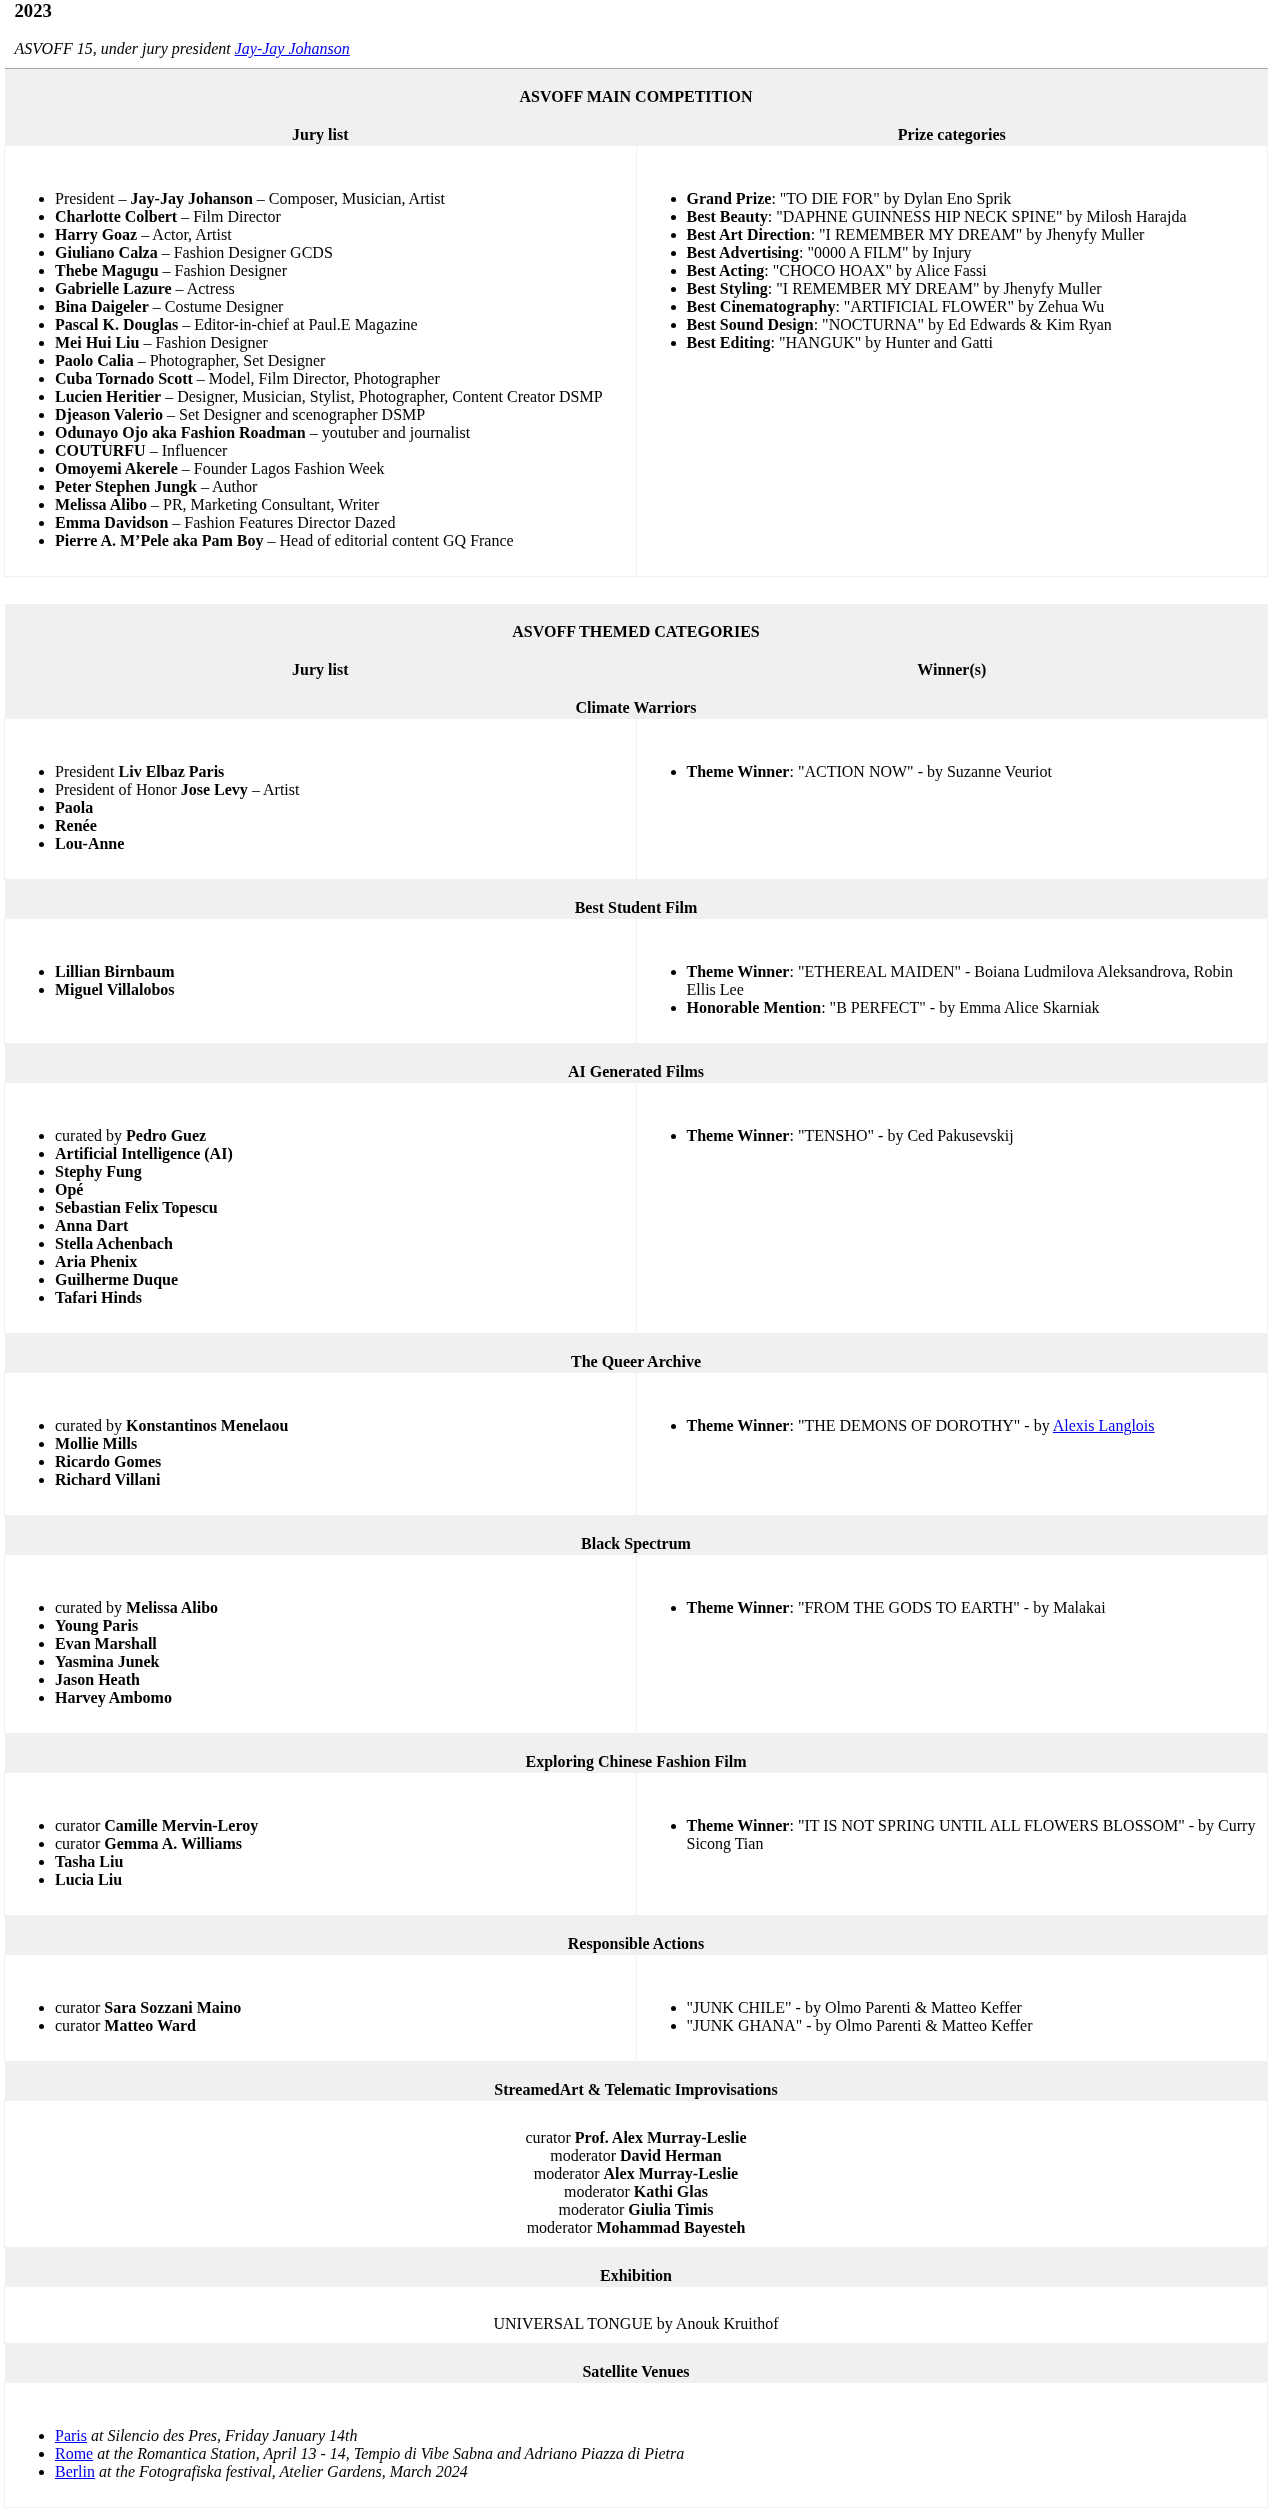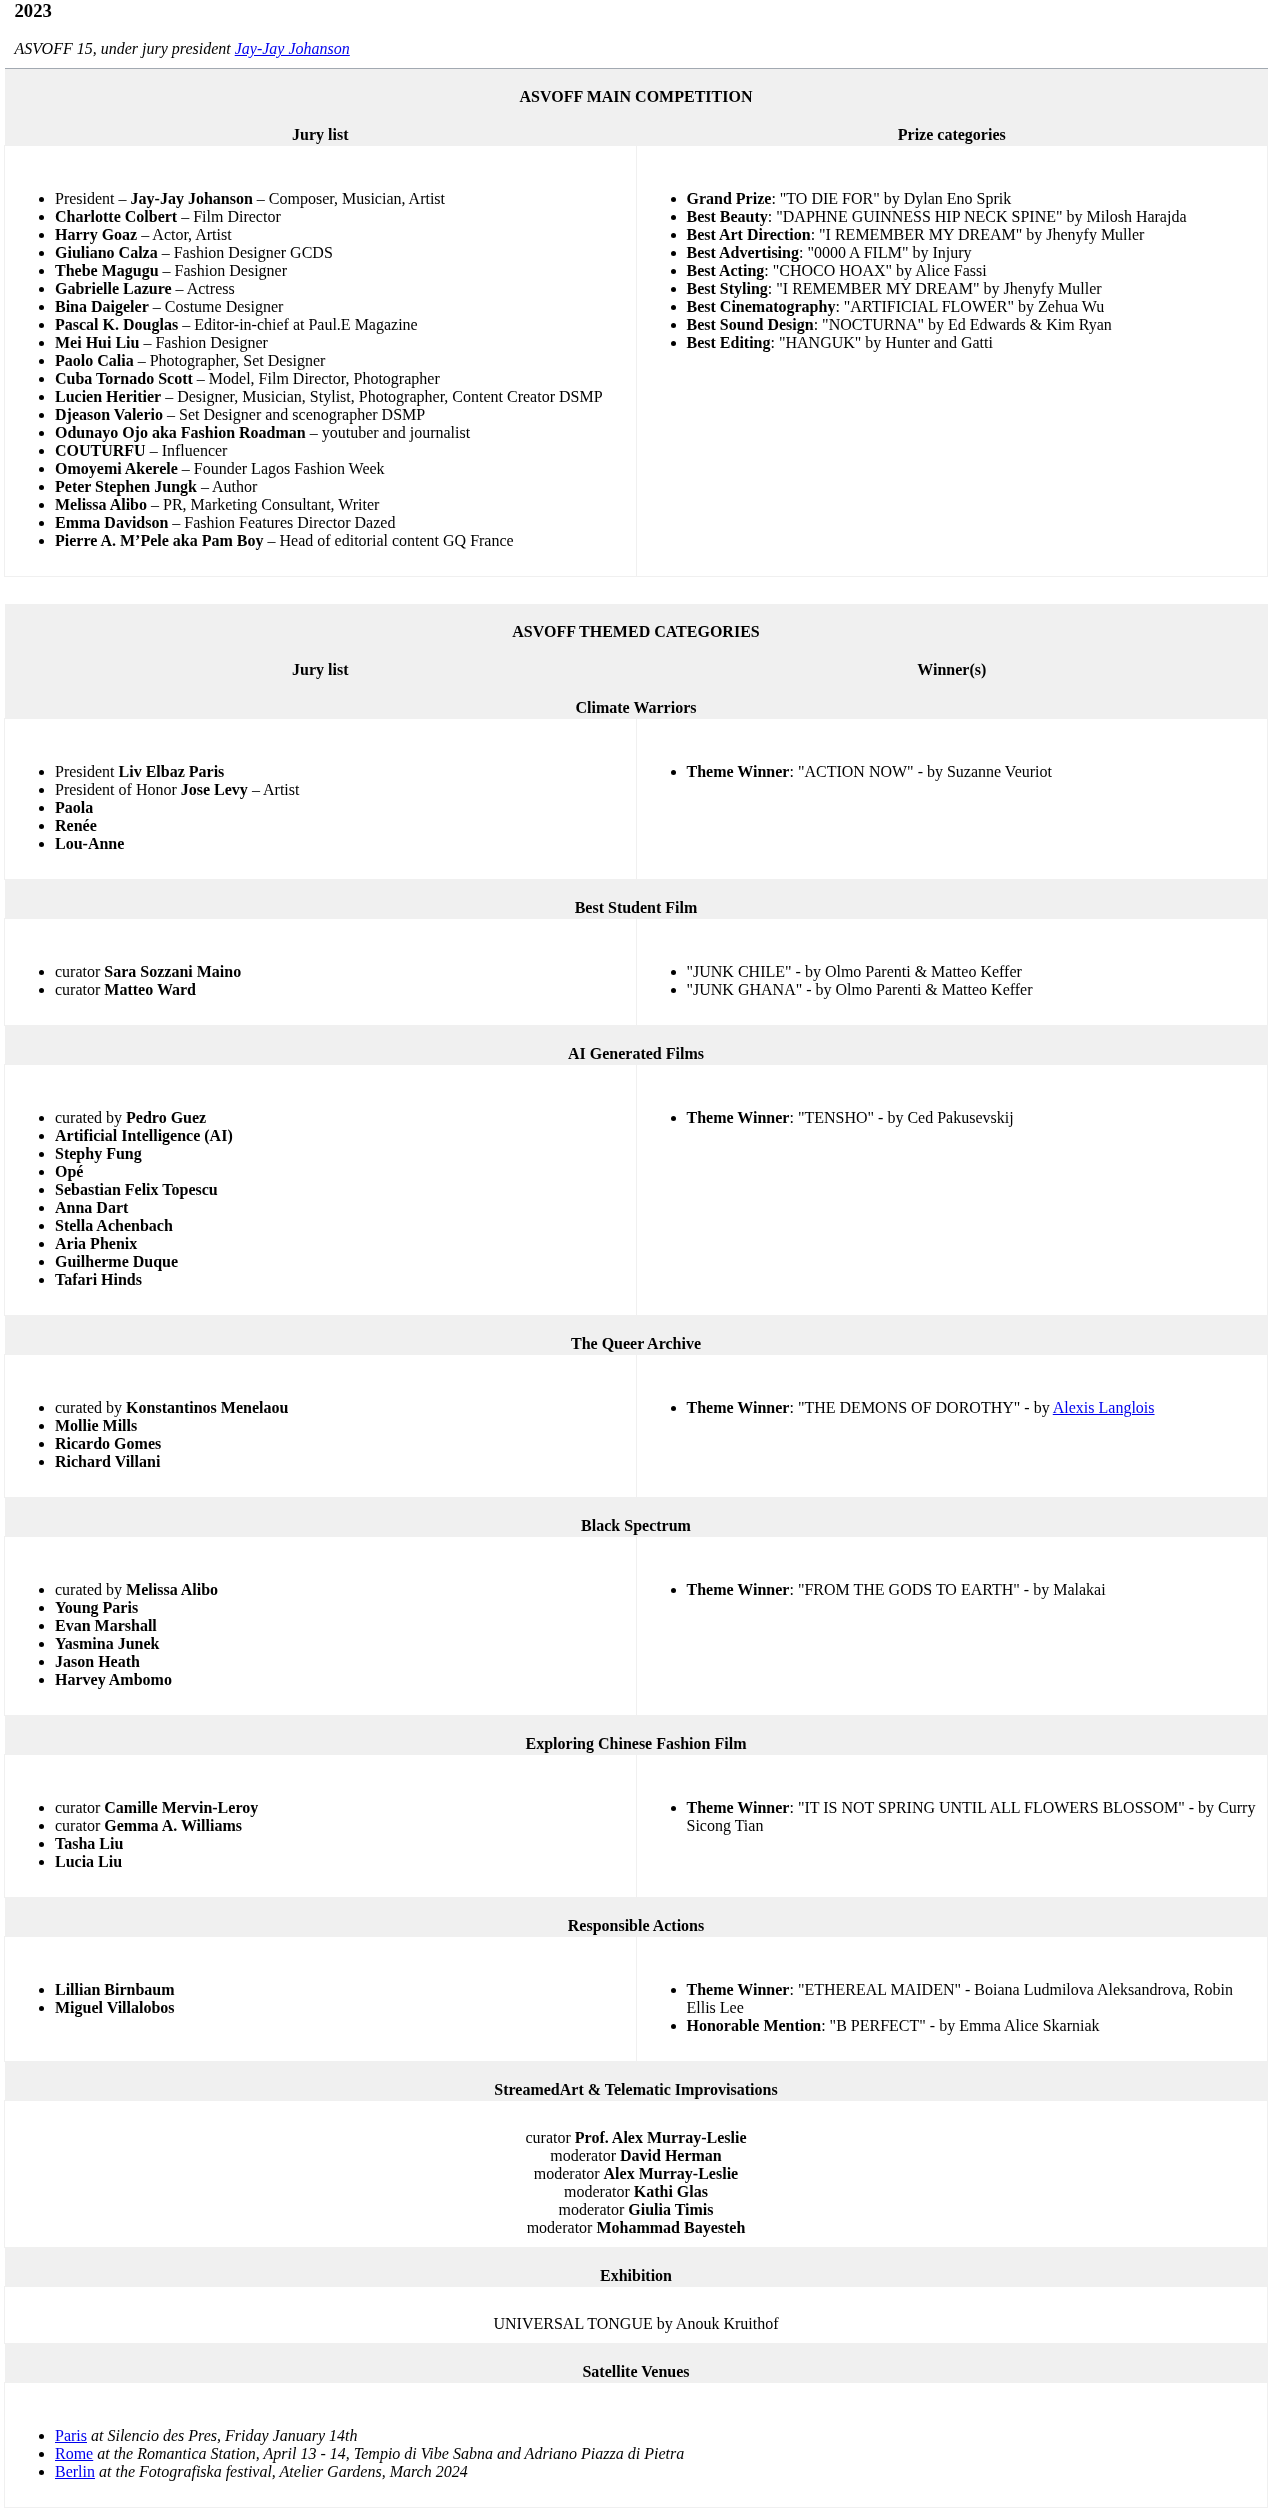rows swapped: (320, 981) <-> (320, 2017)
